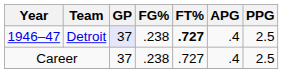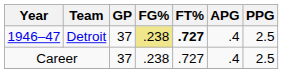(125, 37) lavender background -> (125, 37) no background
(156, 37) no background -> (156, 37) khaki background
